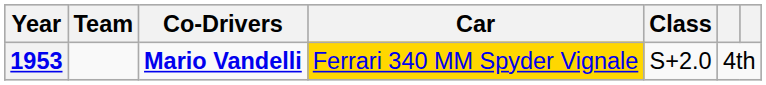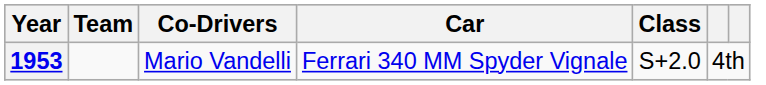(223, 61) bold -> (218, 61) normal
(476, 61) gold background -> (465, 61) no background
